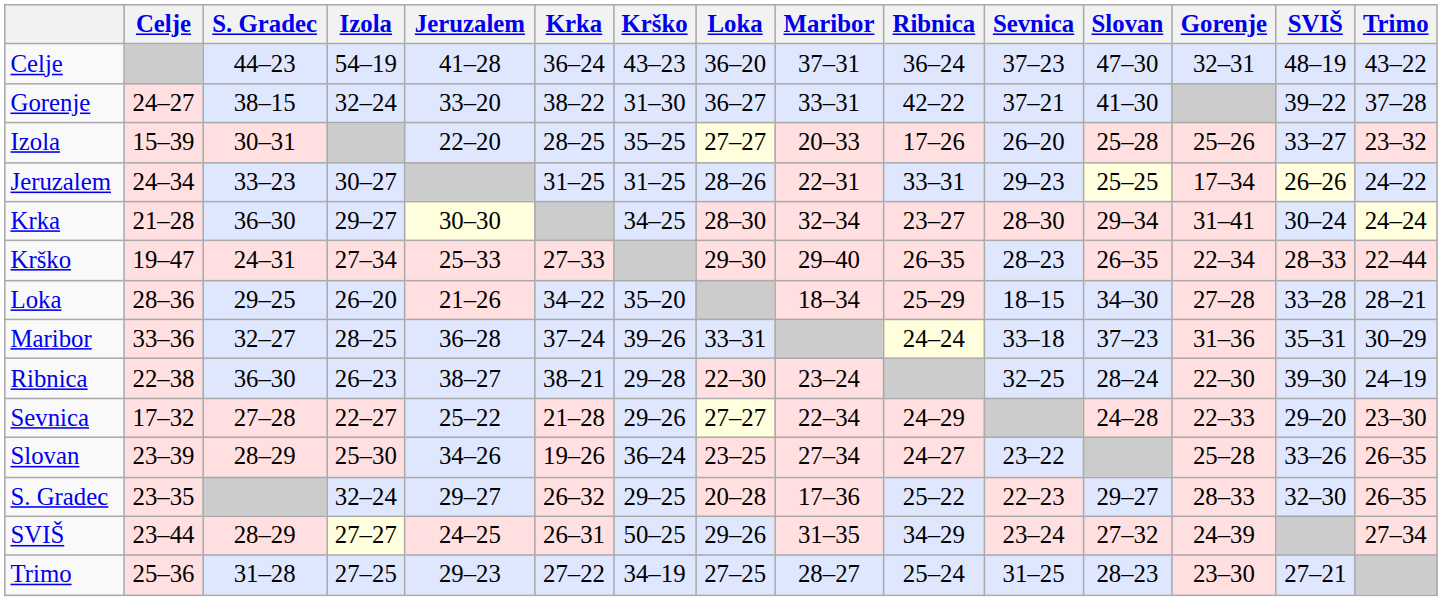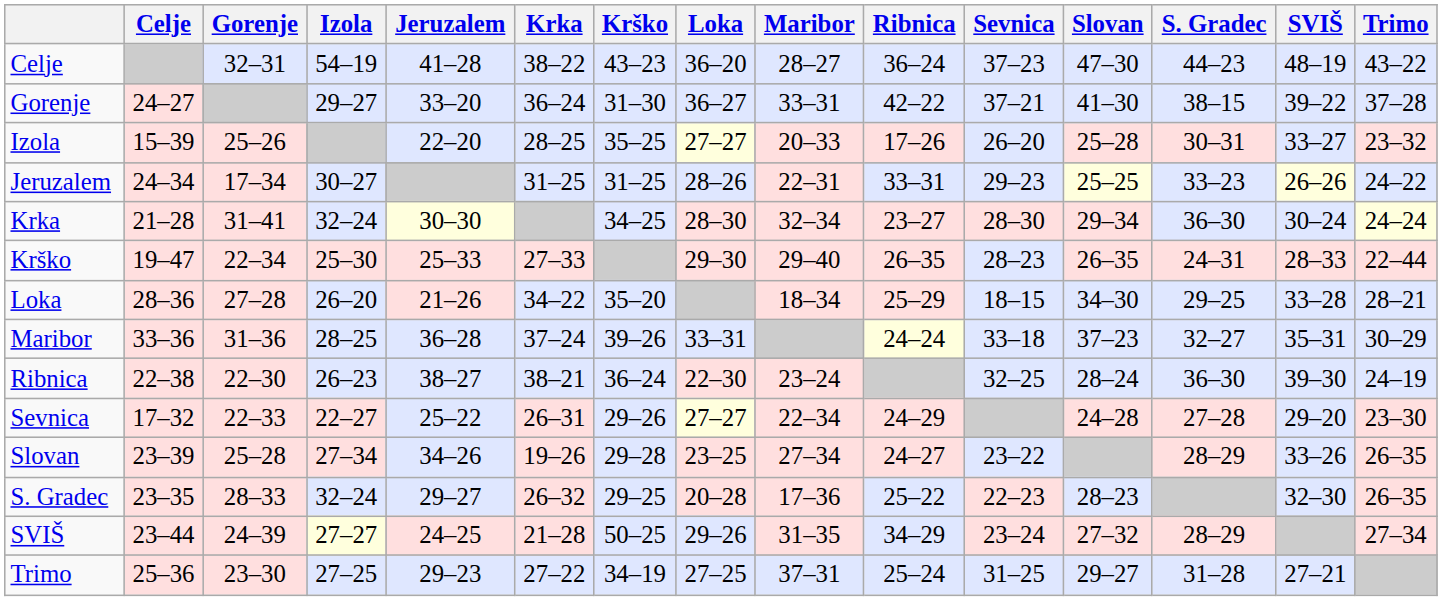columns swapped: (1224, 24) <-> (265, 24)
(574, 63) 36–24 -> (554, 63) 38–22
(829, 63) 37–31 -> (809, 63) 28–27
(366, 102) 32–24 -> (346, 102) 29–27
(574, 102) 38–22 -> (554, 102) 36–24
(366, 220) 29–27 -> (346, 220) 32–24
(366, 260) 27–34 -> (346, 260) 25–30
(655, 378) 29–28 -> (635, 378) 36–24
(574, 417) 21–28 -> (554, 417) 26–31
(366, 456) 25–30 -> (346, 456) 27–34
(655, 456) 36–24 -> (635, 456) 29–28
(1127, 496) 29–27 -> (1108, 496) 28–23
(574, 535) 26–31 -> (554, 535) 21–28
(829, 574) 28–27 -> (809, 574) 37–31
(1127, 574) 28–23 -> (1108, 574) 29–27
